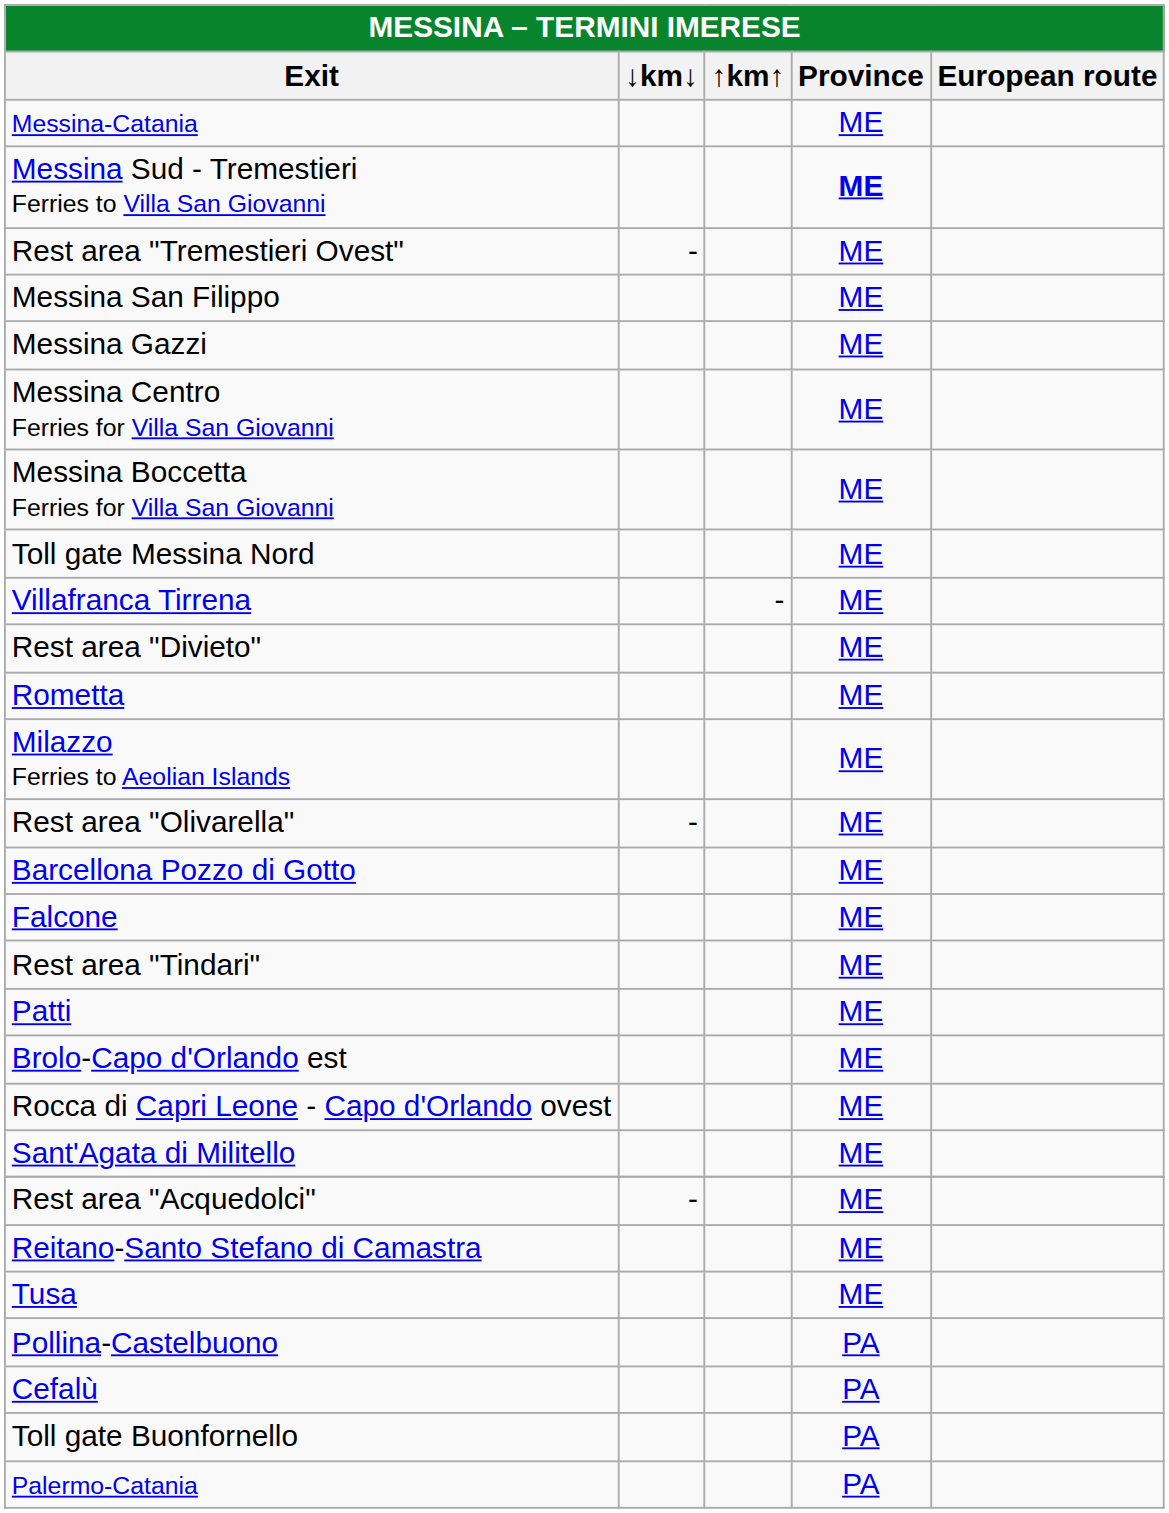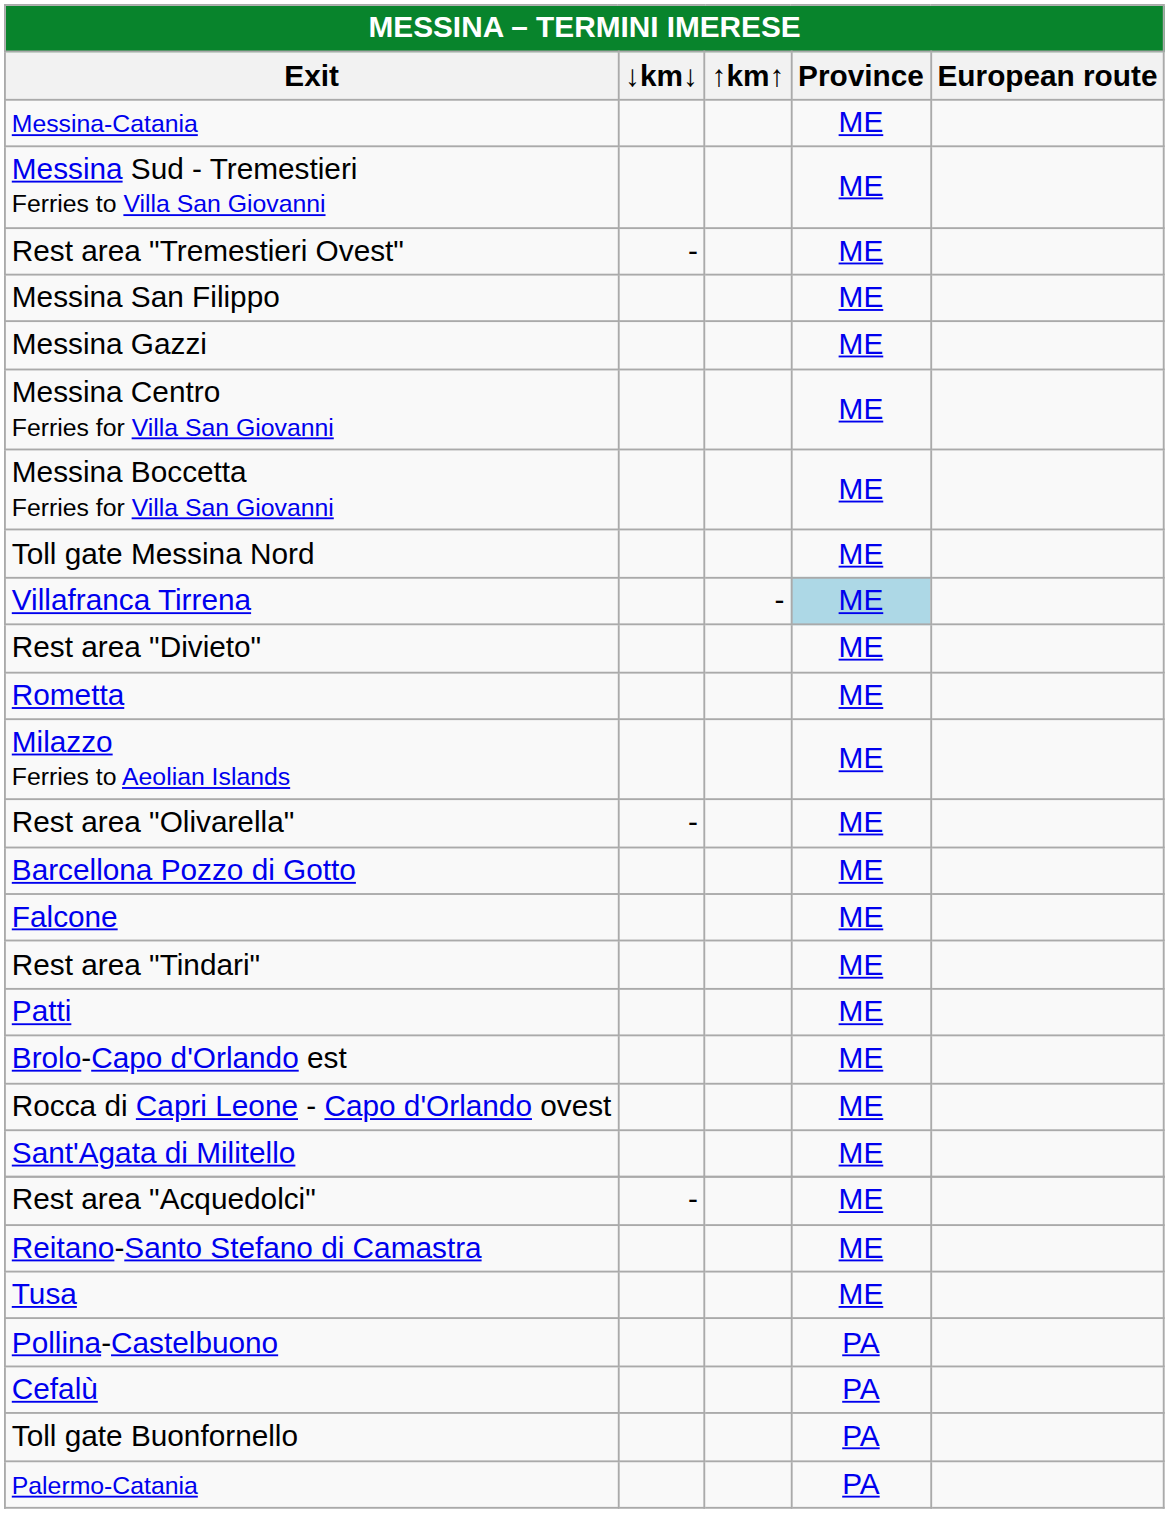(861, 186) bold -> (861, 186) normal
(861, 600) no background -> (861, 600) lightblue background
